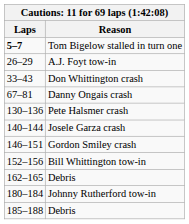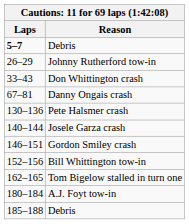(115, 45) Tom Bigelow stalled in turn one -> (62, 45) Debris
(82, 62) A.J. Foyt tow-in -> (102, 62) Johnny Rutherford tow-in
(62, 177) Debris -> (115, 177) Tom Bigelow stalled in turn one
(102, 194) Johnny Rutherford tow-in -> (82, 194) A.J. Foyt tow-in
